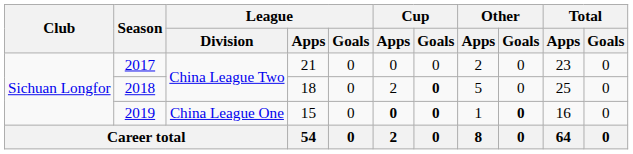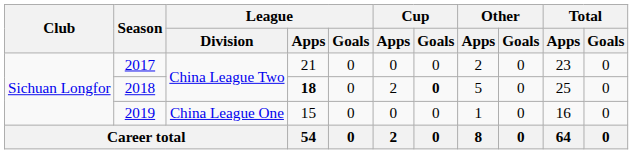(308, 88) normal -> (308, 88) bold
(393, 112) bold -> (393, 112) normal
(436, 112) bold -> (436, 112) normal
(521, 112) bold -> (521, 112) normal
